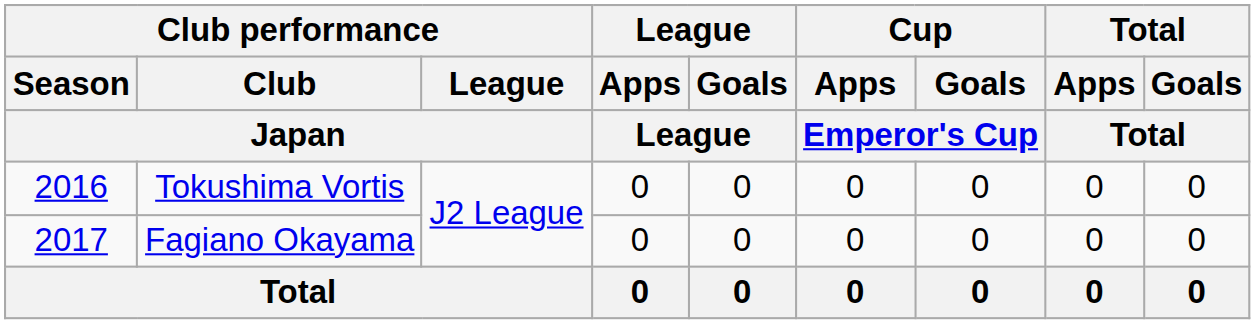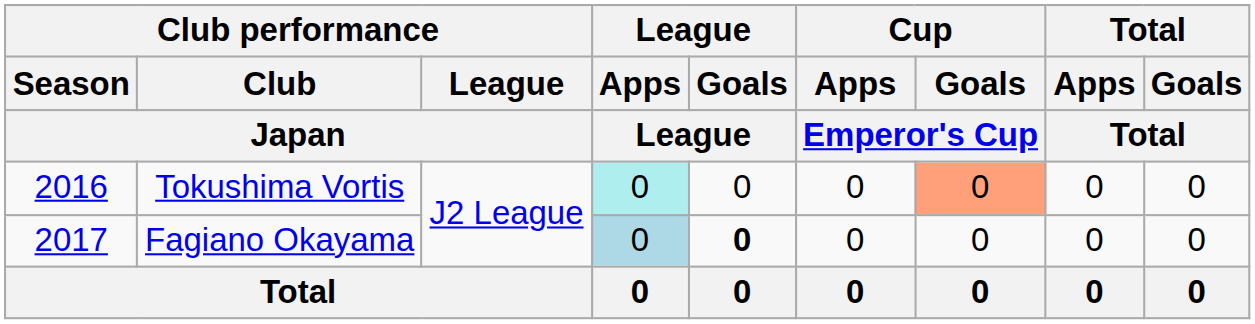(640, 187) no background -> (640, 187) paleturquoise background
(980, 187) no background -> (980, 187) lightsalmon background
(640, 239) no background -> (640, 239) lightblue background
(742, 239) normal -> (742, 239) bold
